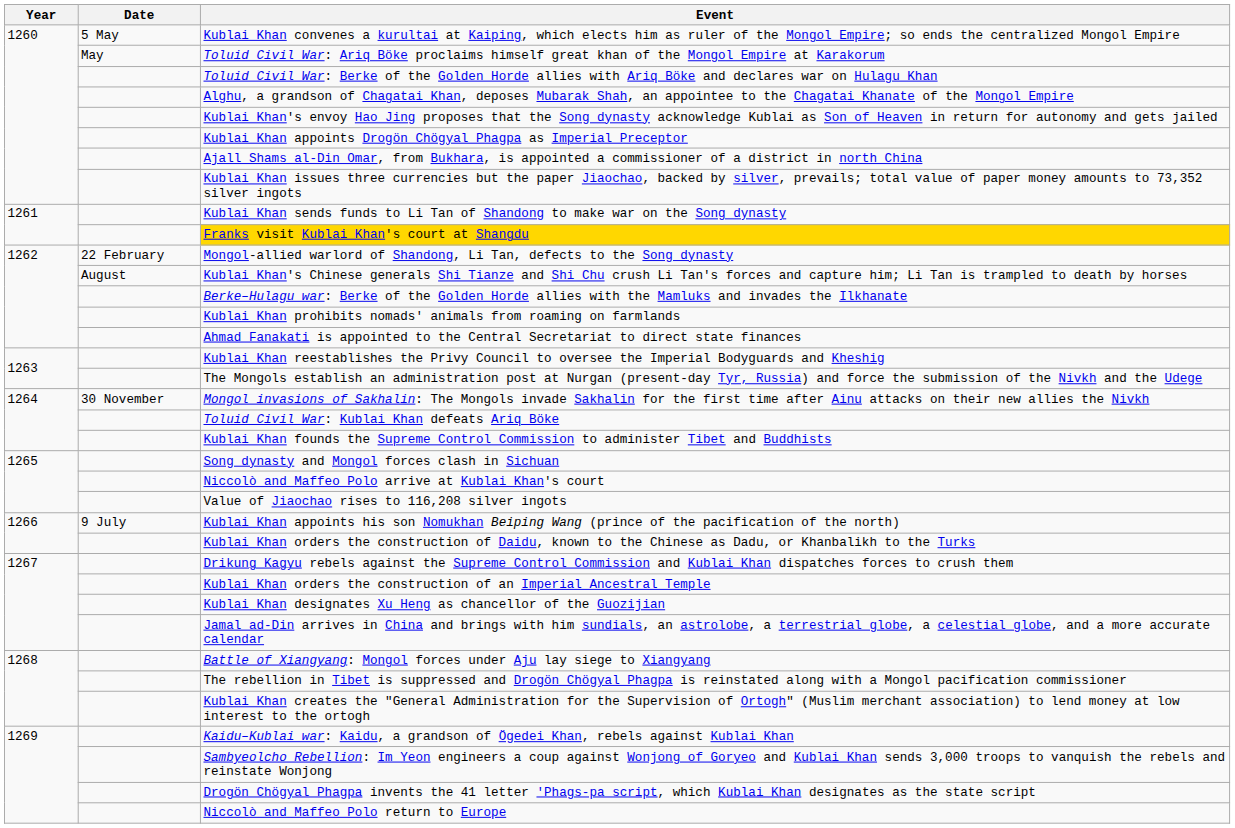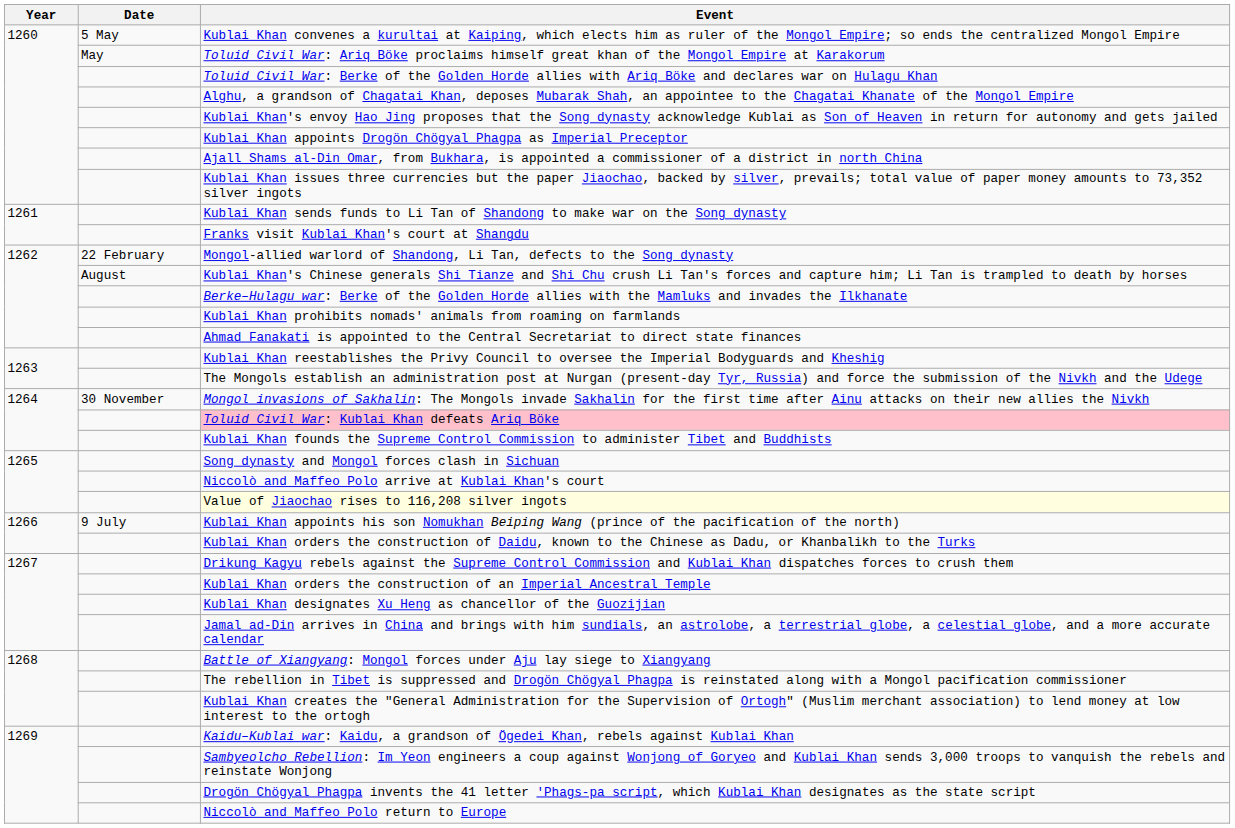(366, 235) gold background -> (366, 235) no background
(381, 420) no background -> (381, 420) pink background
(385, 502) no background -> (385, 502) lightyellow background
